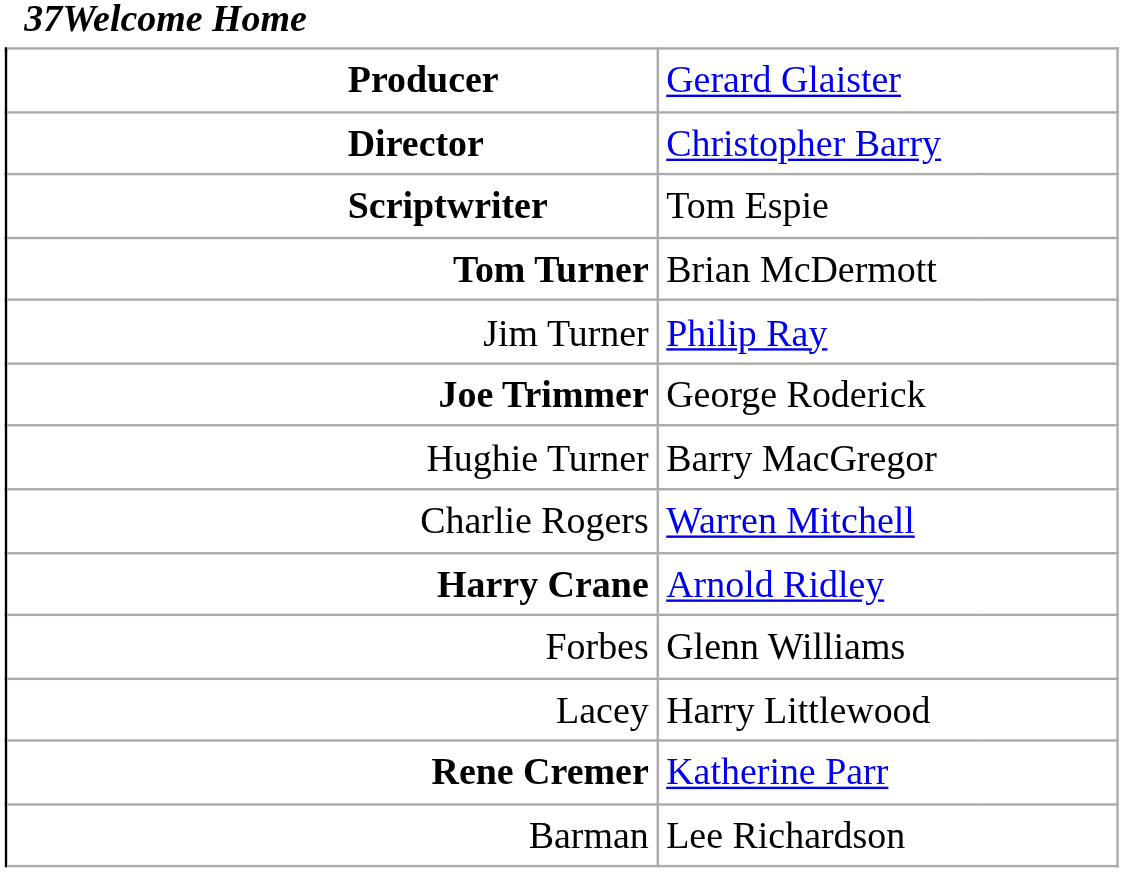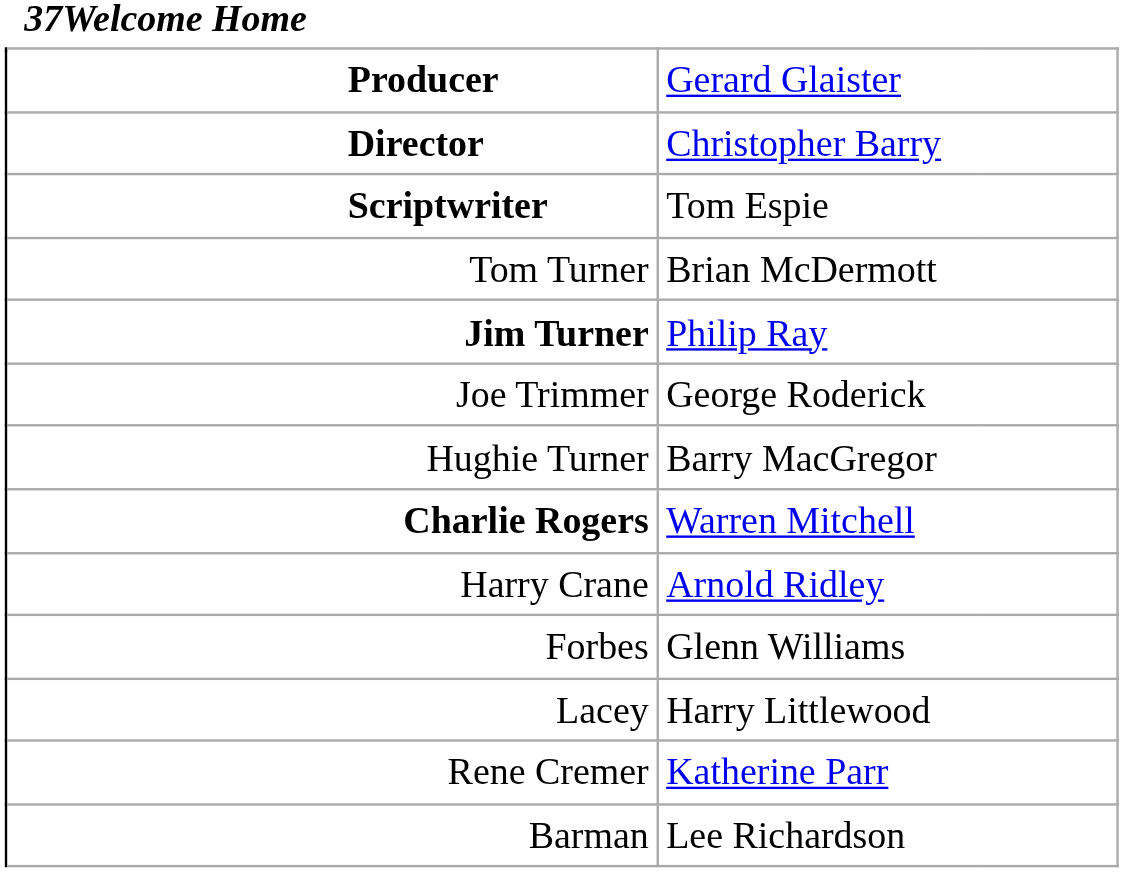(551, 269) bold -> (559, 269) normal
(566, 332) normal -> (557, 332) bold
(544, 395) bold -> (552, 395) normal
(534, 521) normal -> (526, 521) bold
(543, 583) bold -> (555, 583) normal
(540, 772) bold -> (548, 772) normal
